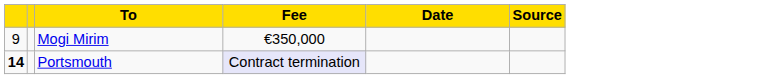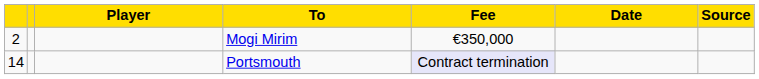+ column: (128, 16)
(16, 39) 9 -> (16, 39) 2
(16, 62) bold -> (16, 62) normal
